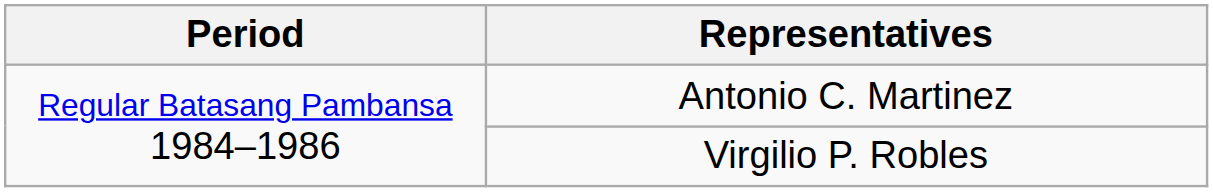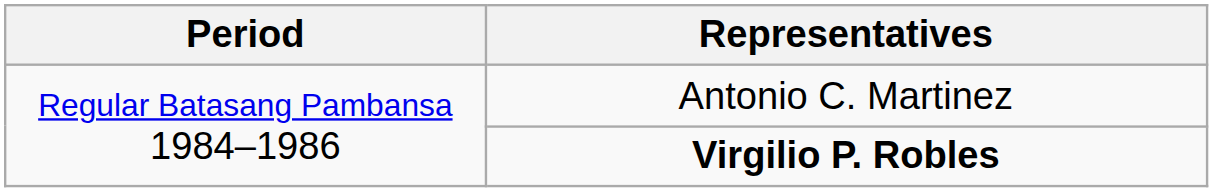(846, 155) normal -> (846, 155) bold
